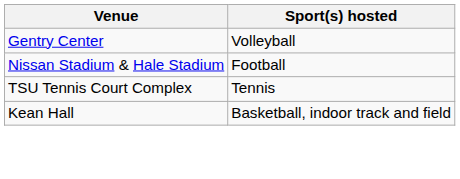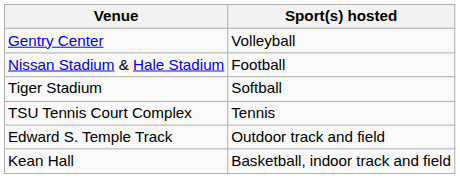+ row: (55, 88)
+ row: (90, 137)
